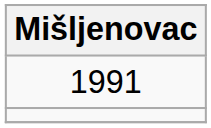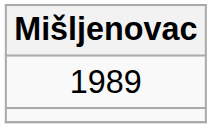(106, 81) 1991 -> (106, 81) 1989
